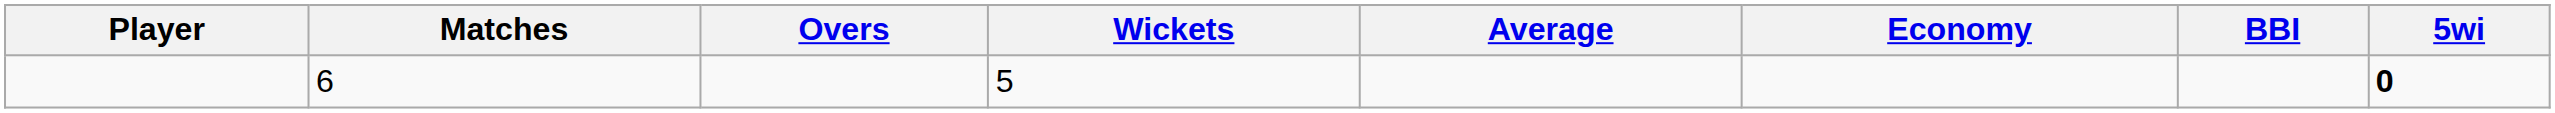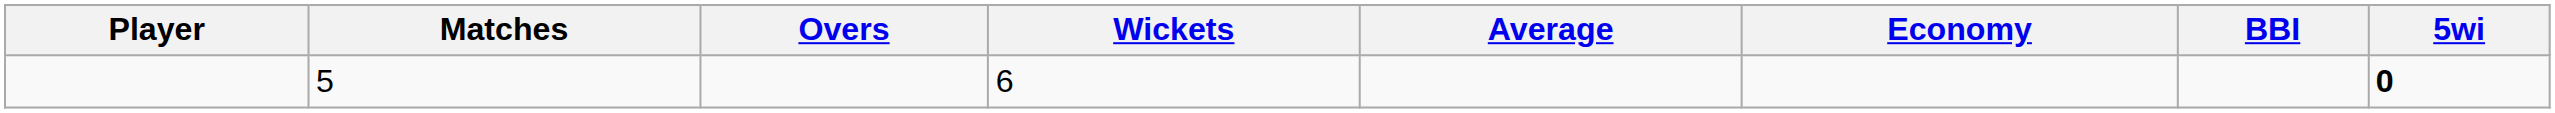(325, 81) 6 -> (325, 81) 5
(1005, 81) 5 -> (1005, 81) 6
